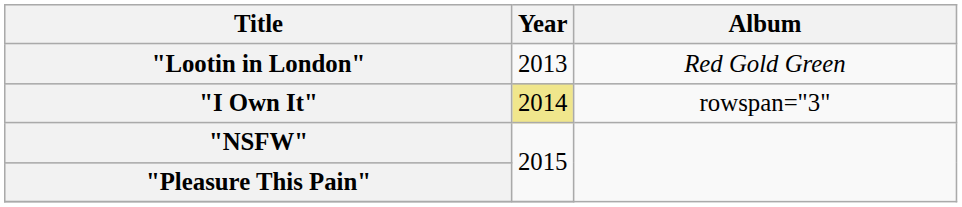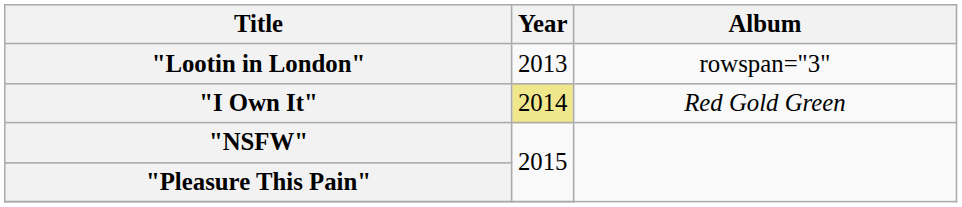(765, 63) Red Gold Green -> (765, 63) rowspan="3"
(765, 102) rowspan="3" -> (765, 102) Red Gold Green
